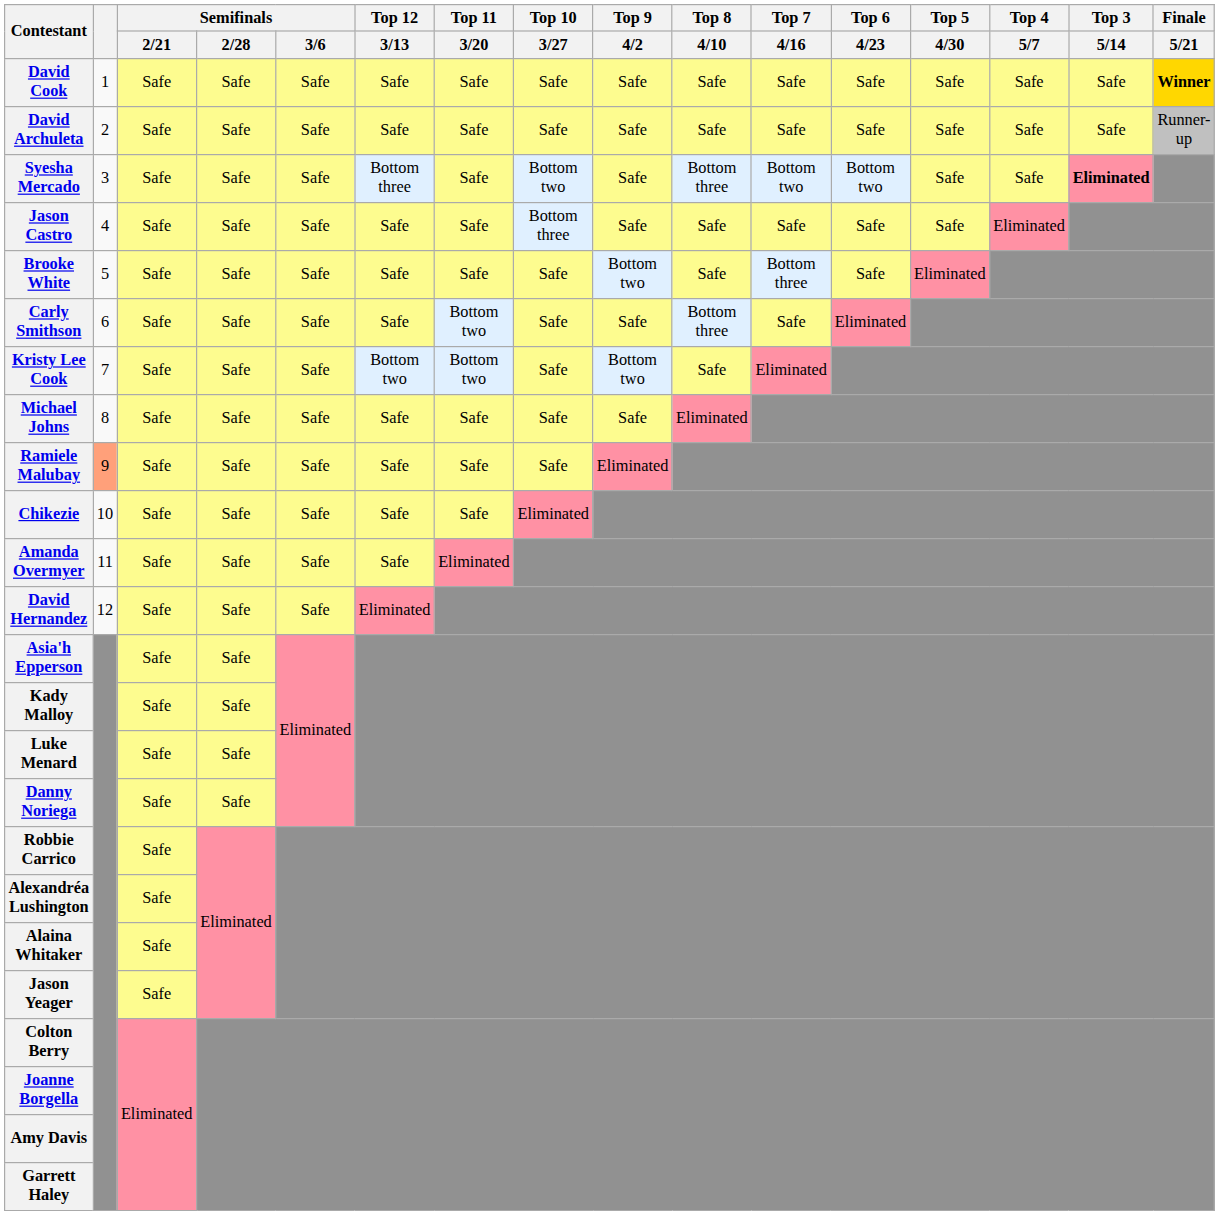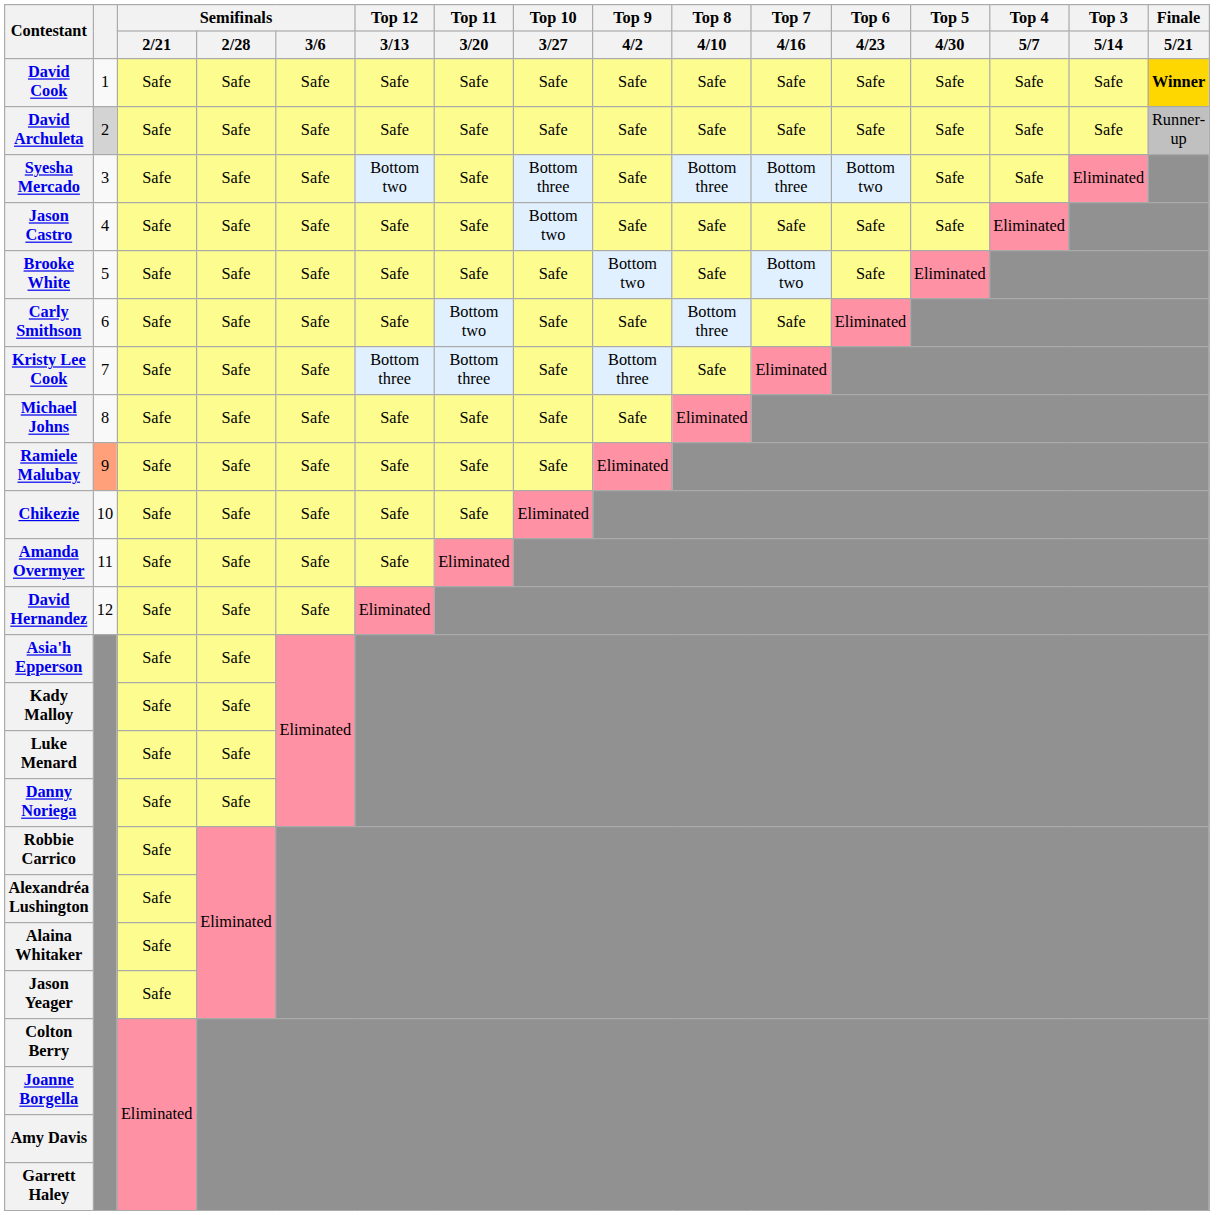(105, 129) no background -> (105, 129) lightgrey background
(395, 177) Bottom three -> (395, 177) Bottom two
(553, 177) Bottom two -> (553, 177) Bottom three
(791, 177) Bottom two -> (791, 177) Bottom three
(1111, 177) bold -> (1108, 177) normal
(553, 225) Bottom three -> (553, 225) Bottom two
(791, 273) Bottom three -> (791, 273) Bottom two
(395, 369) Bottom two -> (395, 369) Bottom three
(474, 369) Bottom two -> (474, 369) Bottom three
(633, 369) Bottom two -> (633, 369) Bottom three
